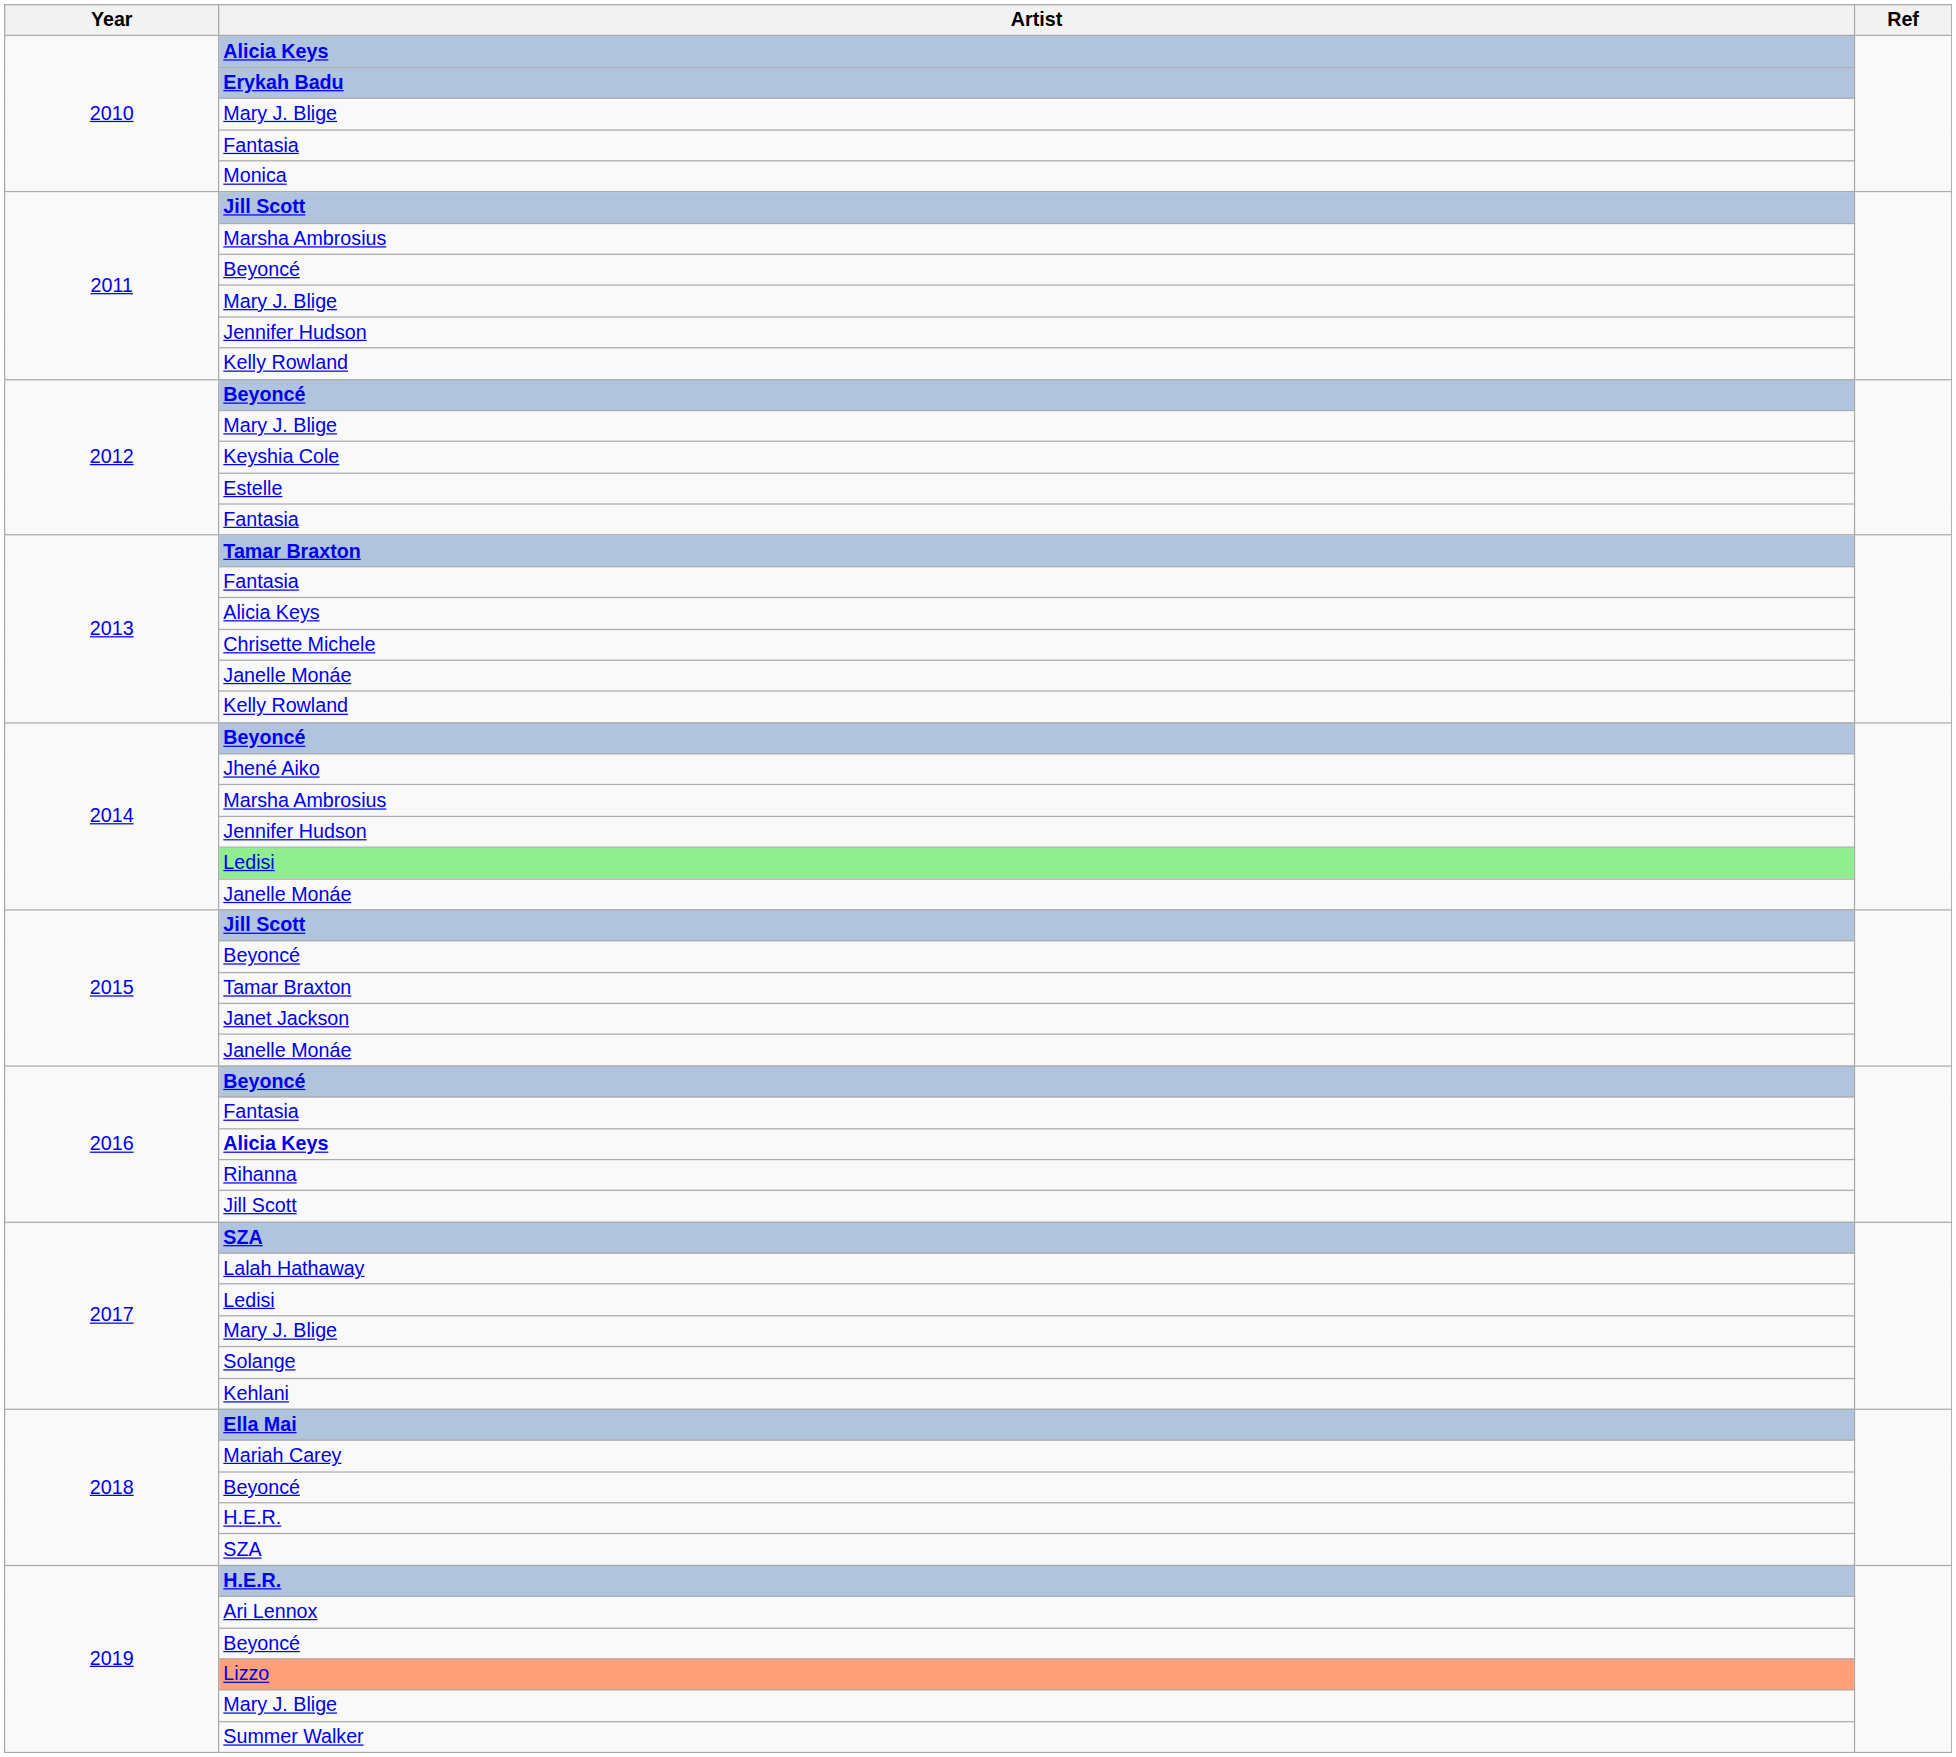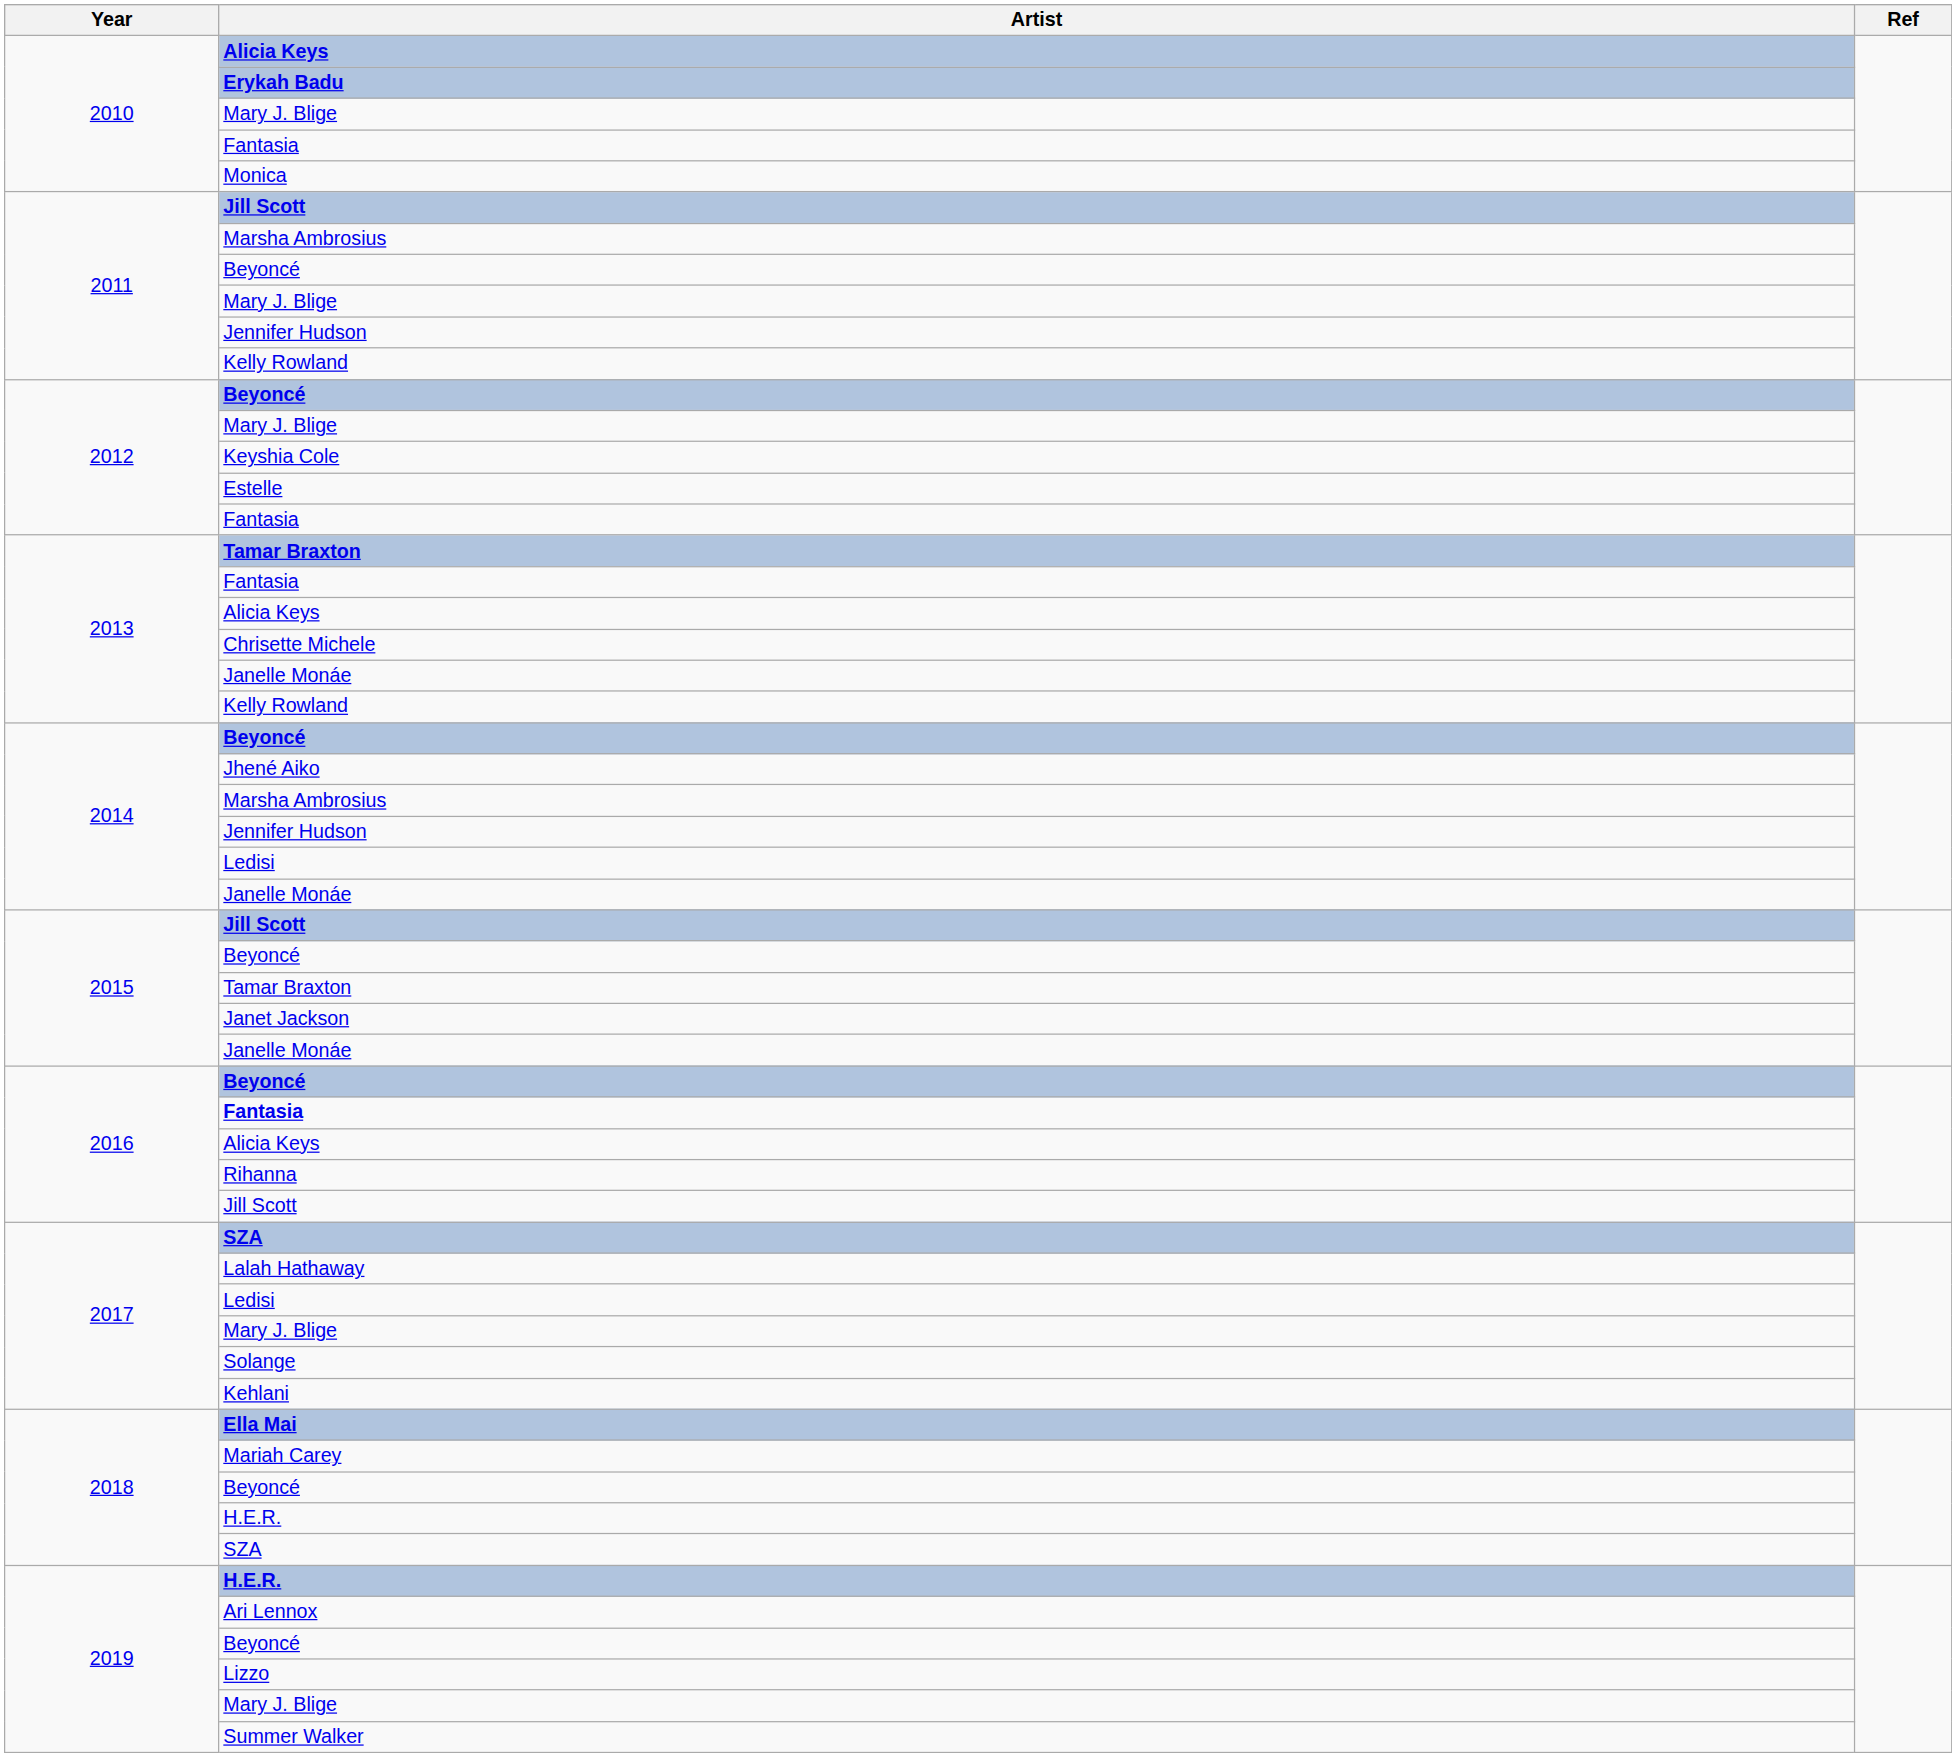(249, 862) lightgreen background -> (249, 862) no background
(261, 1112) normal -> (263, 1112) bold
(276, 1143) bold -> (271, 1143) normal
(246, 1674) lightsalmon background -> (246, 1674) no background
